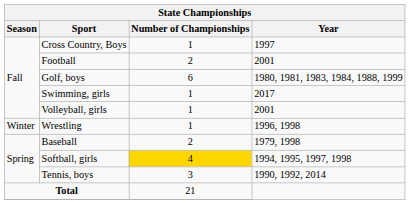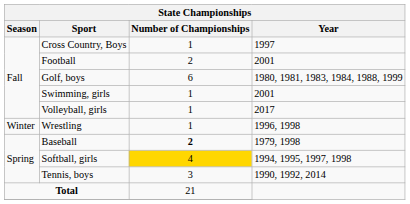(264, 93) 2017 -> (264, 93) 2001
(264, 110) 2001 -> (264, 110) 2017
(190, 142) normal -> (190, 142) bold
